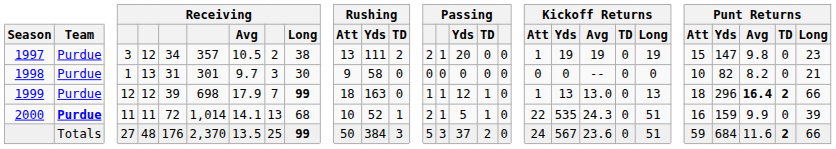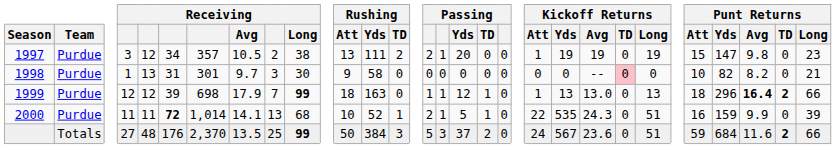(625, 74) no background -> (625, 74) pink background
(79, 114) bold -> (79, 114) normal
(173, 114) normal -> (173, 114) bold
